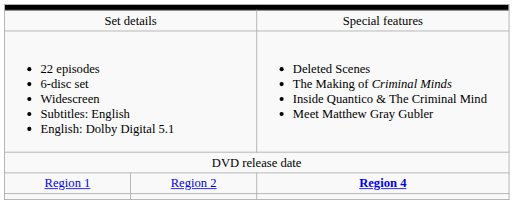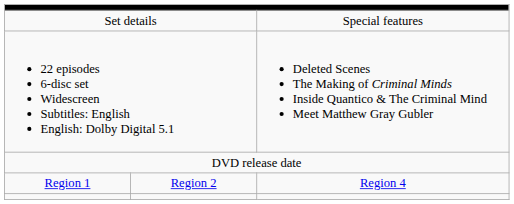(383, 183) bold -> (383, 183) normal
